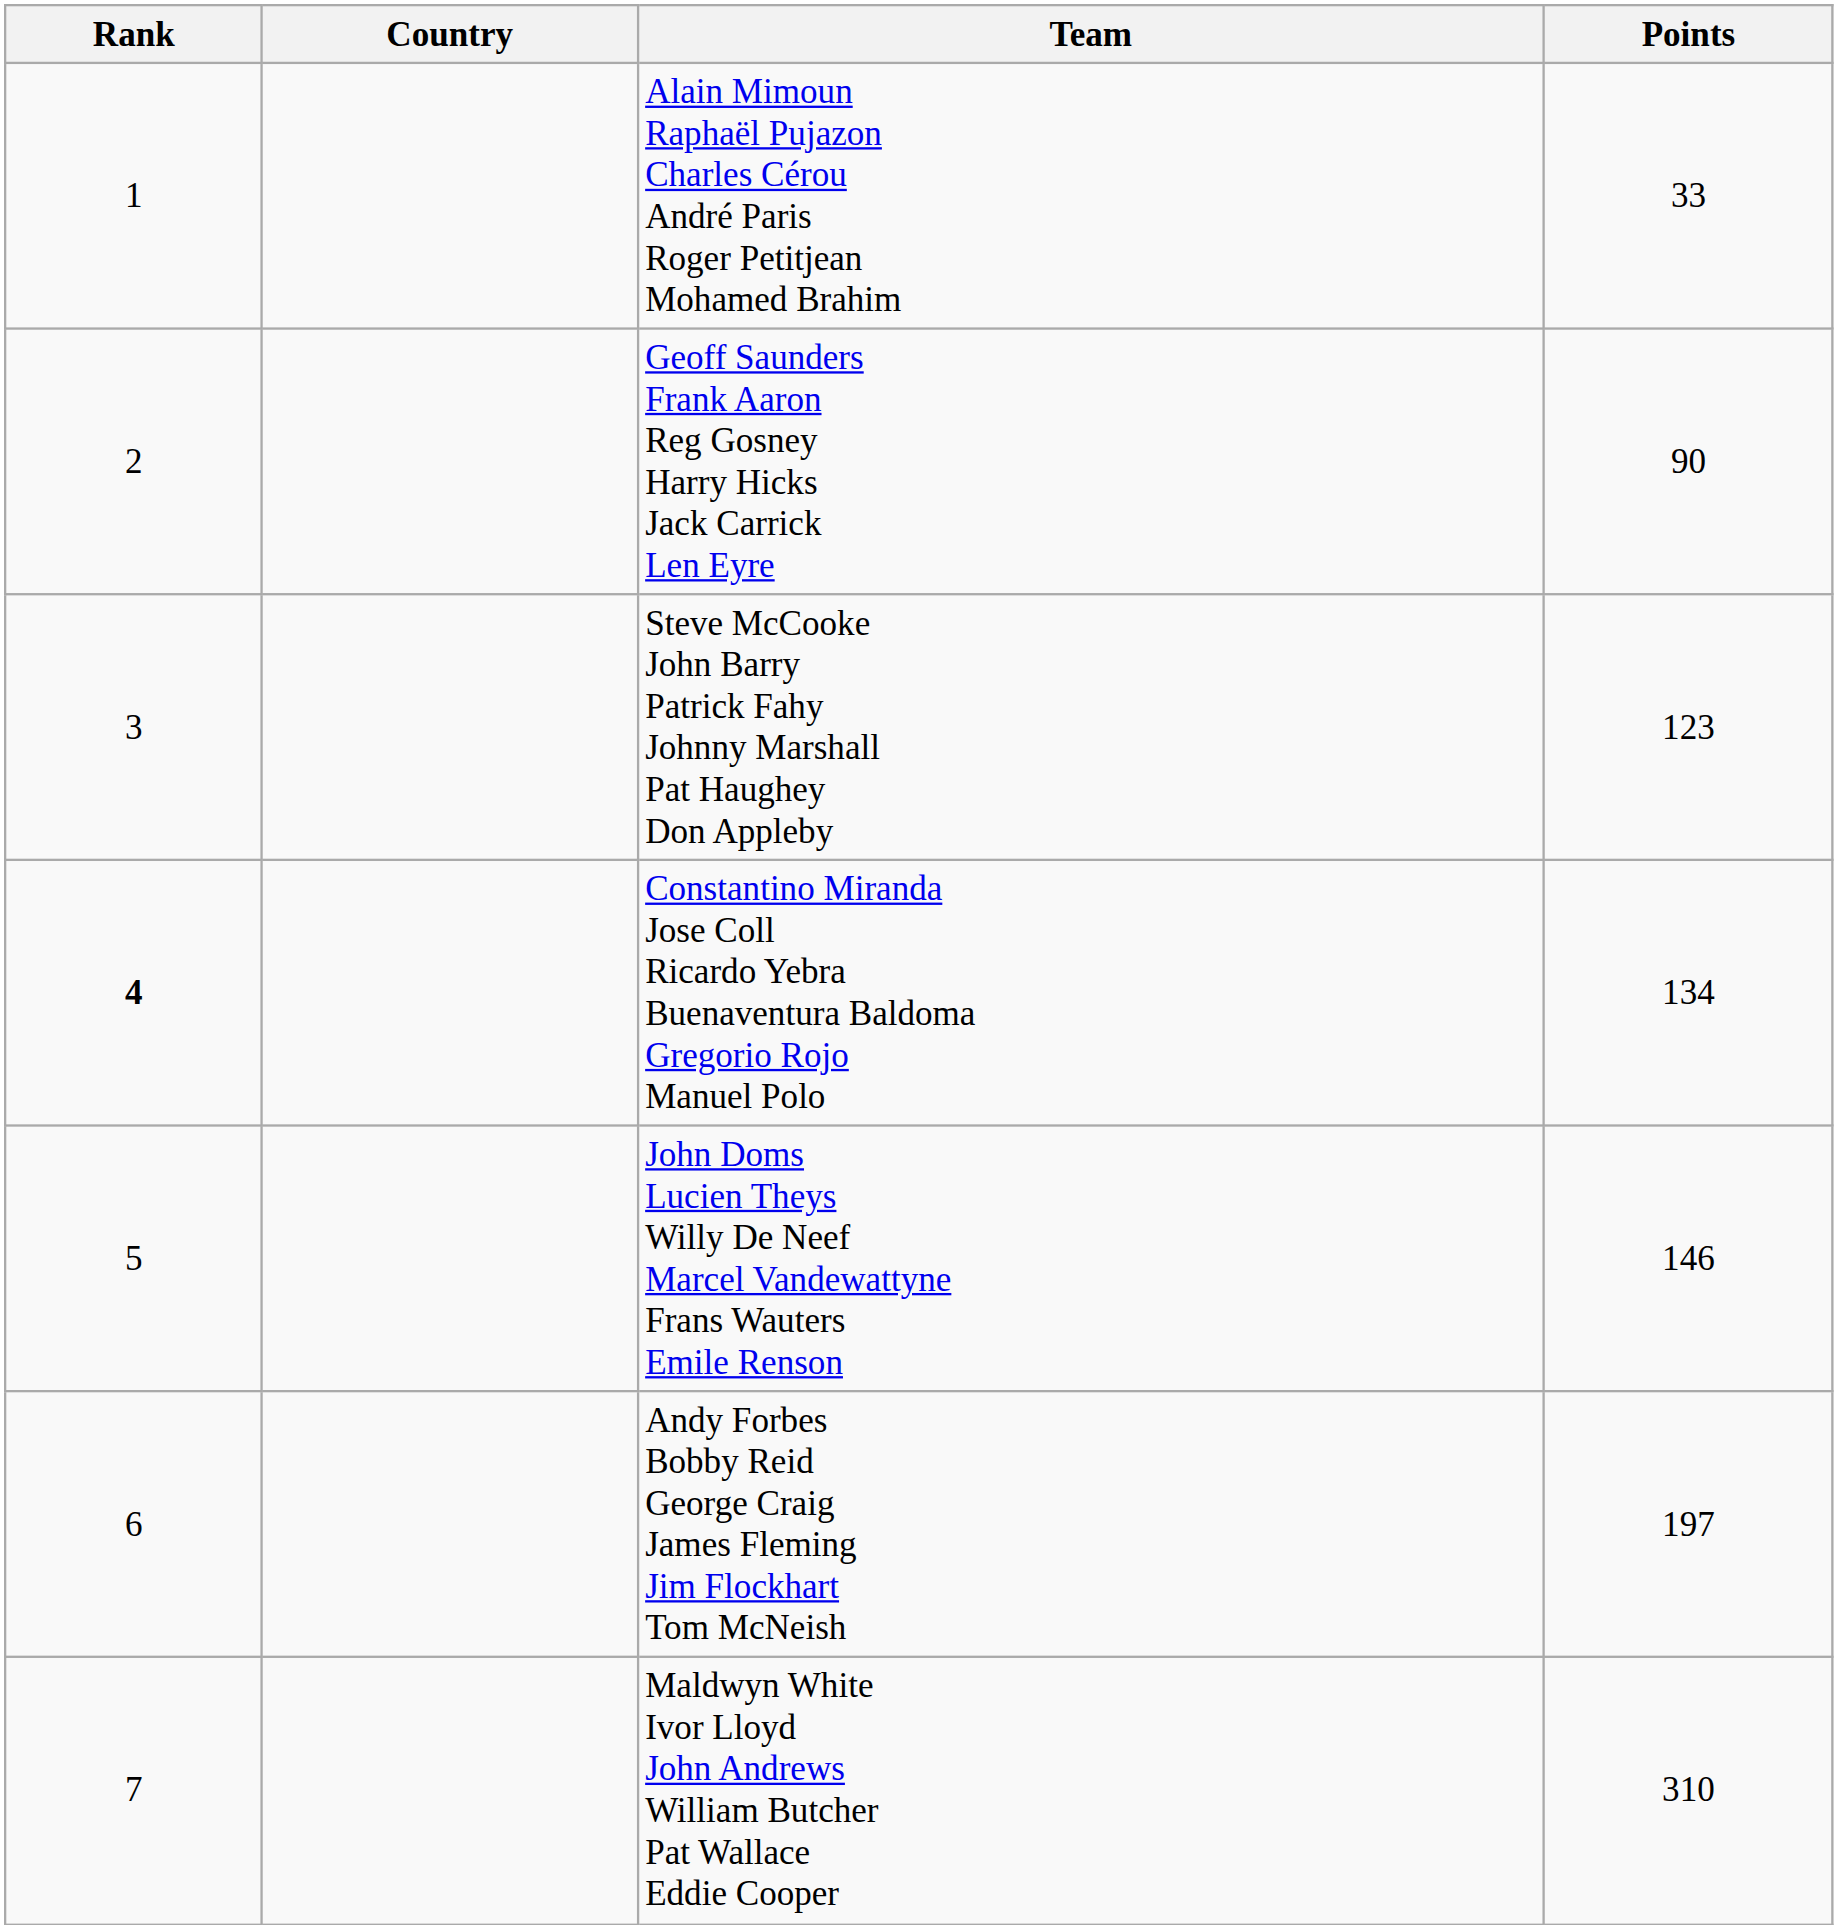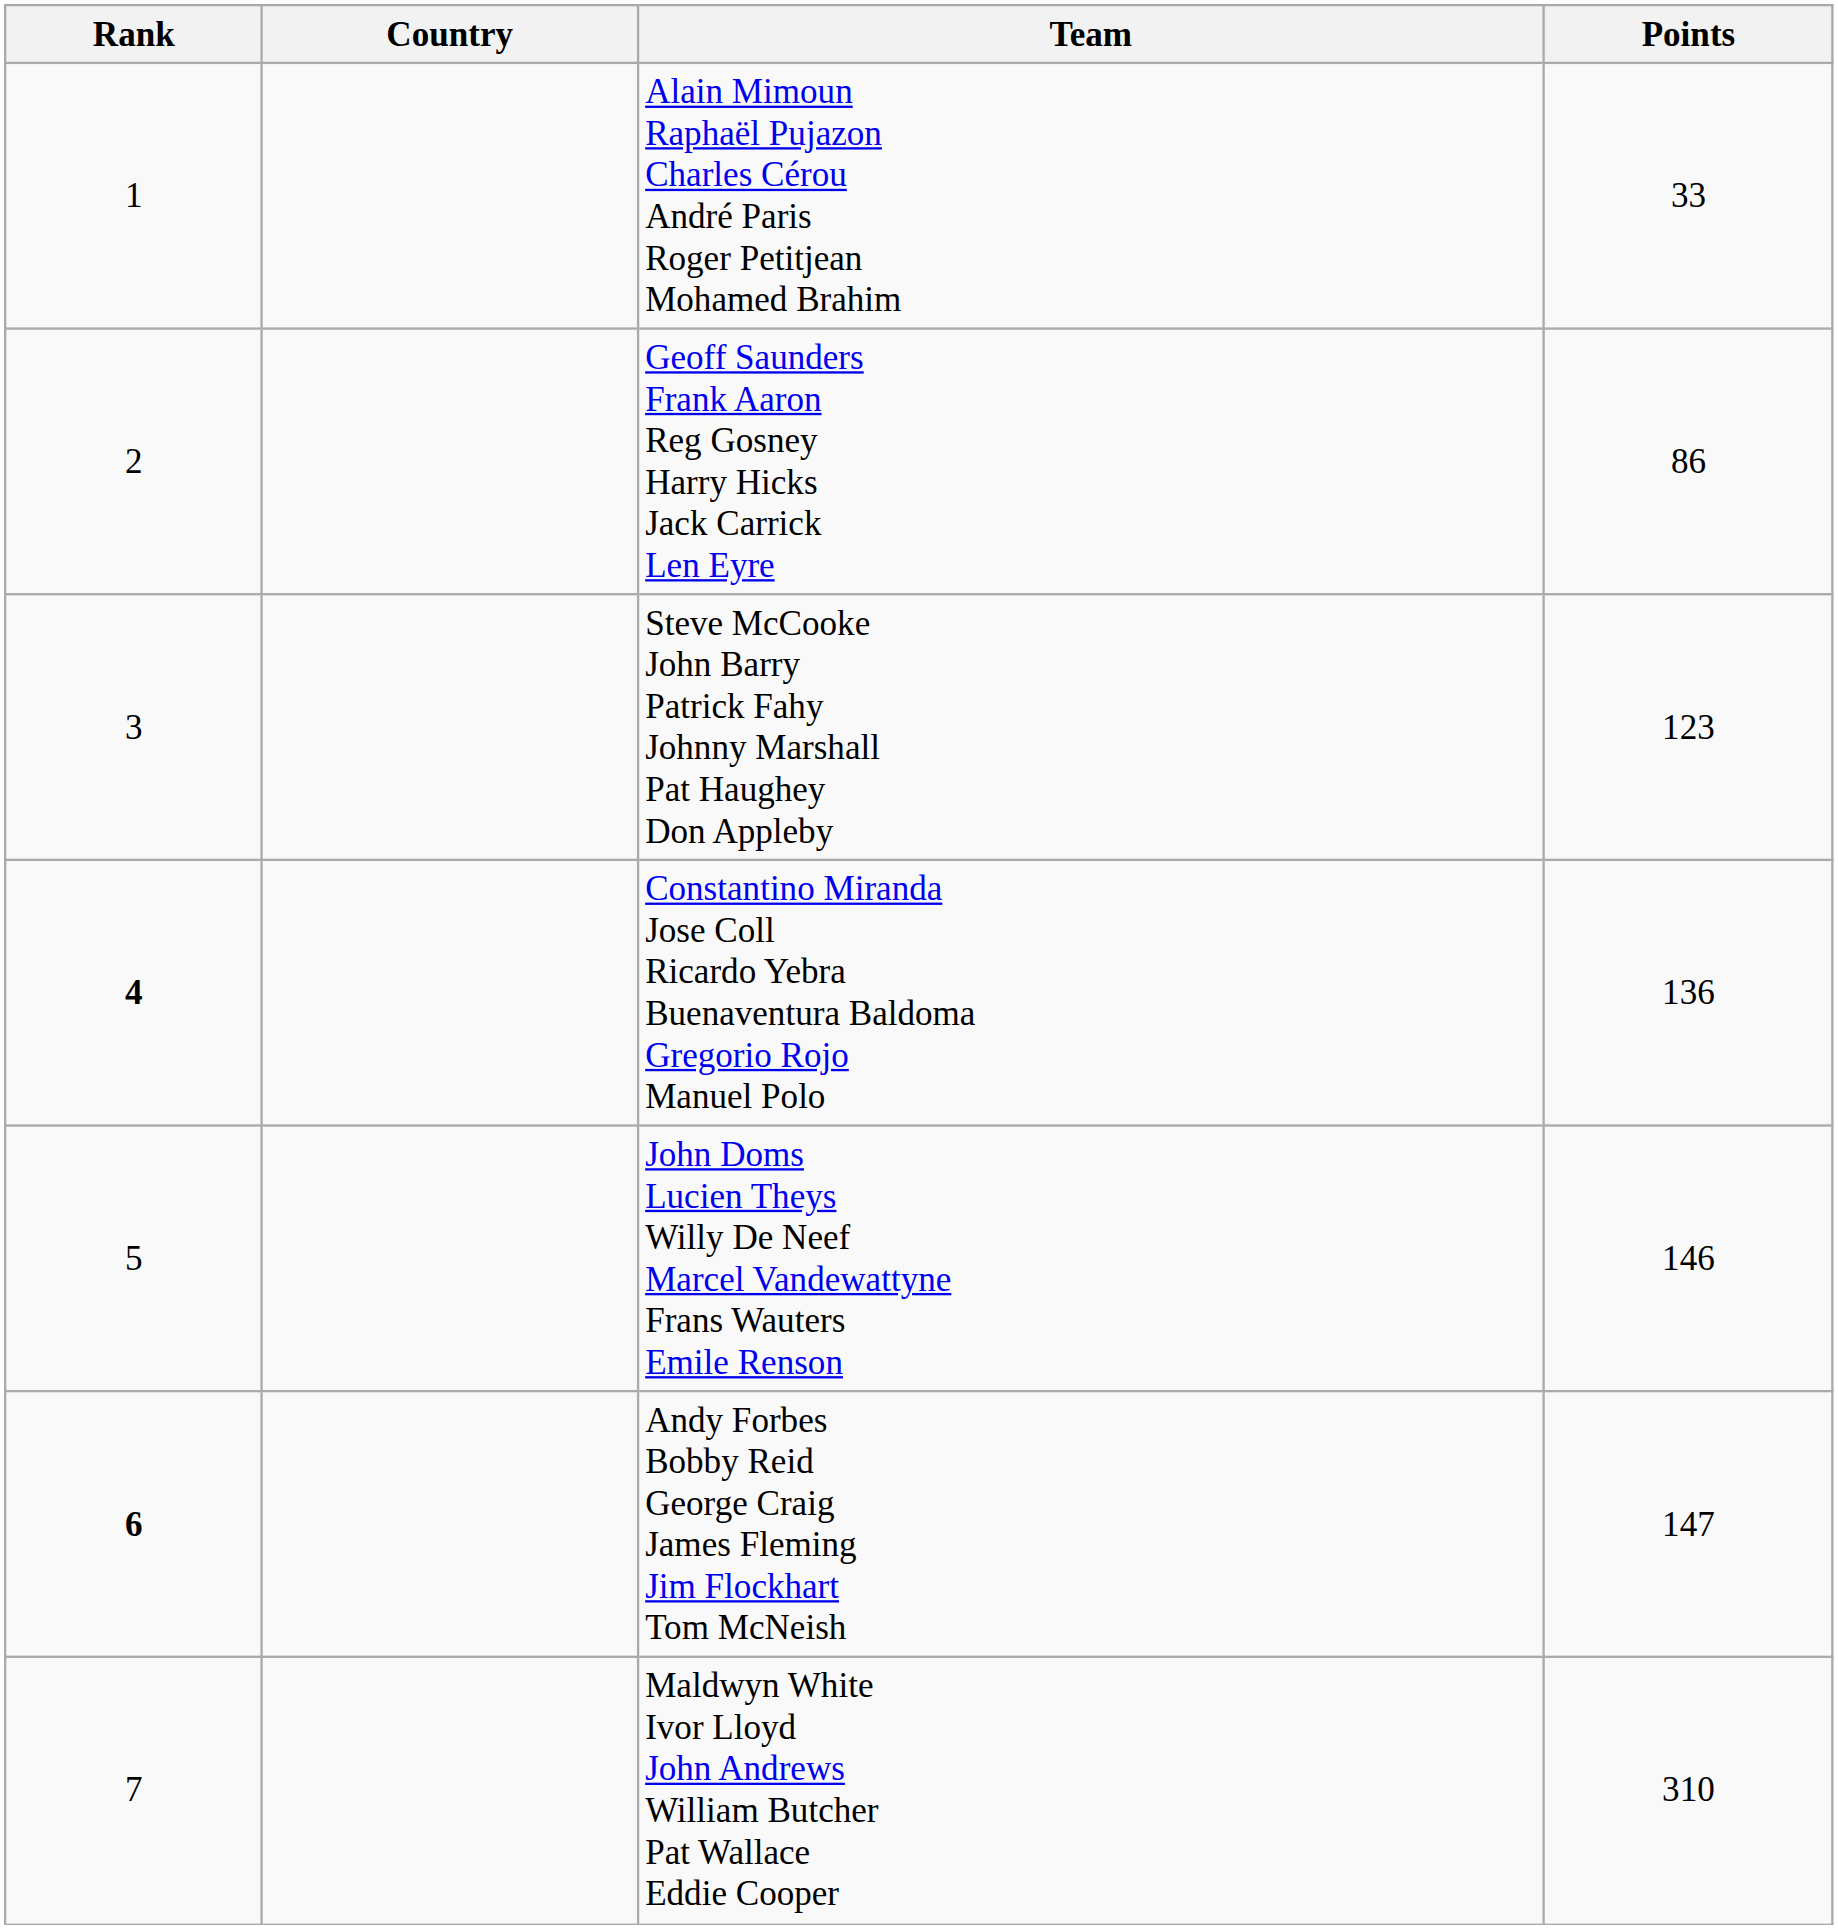(1688, 461) 90 -> (1688, 461) 86
(1688, 992) 134 -> (1688, 992) 136
(134, 1524) normal -> (134, 1524) bold
(1688, 1524) 197 -> (1688, 1524) 147
